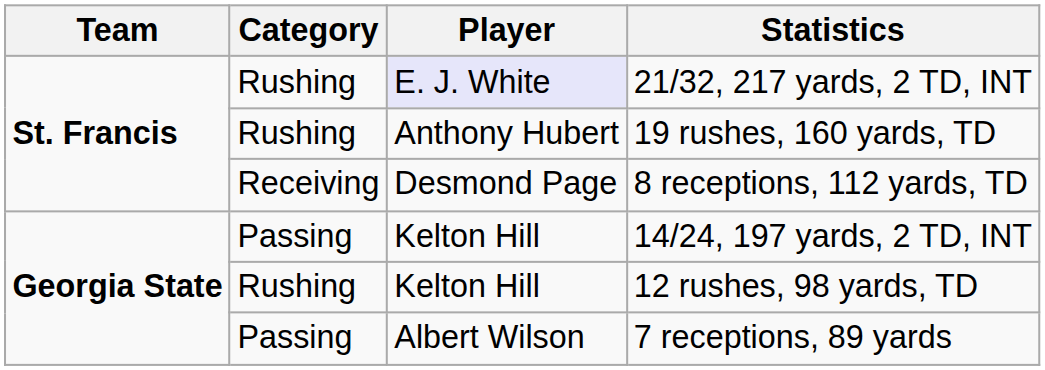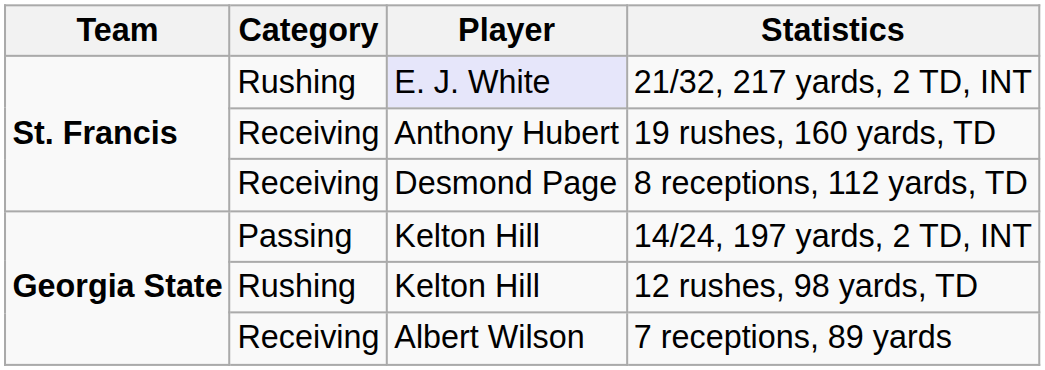(297, 132) Rushing -> (308, 132) Receiving
(295, 337) Passing -> (308, 337) Receiving
